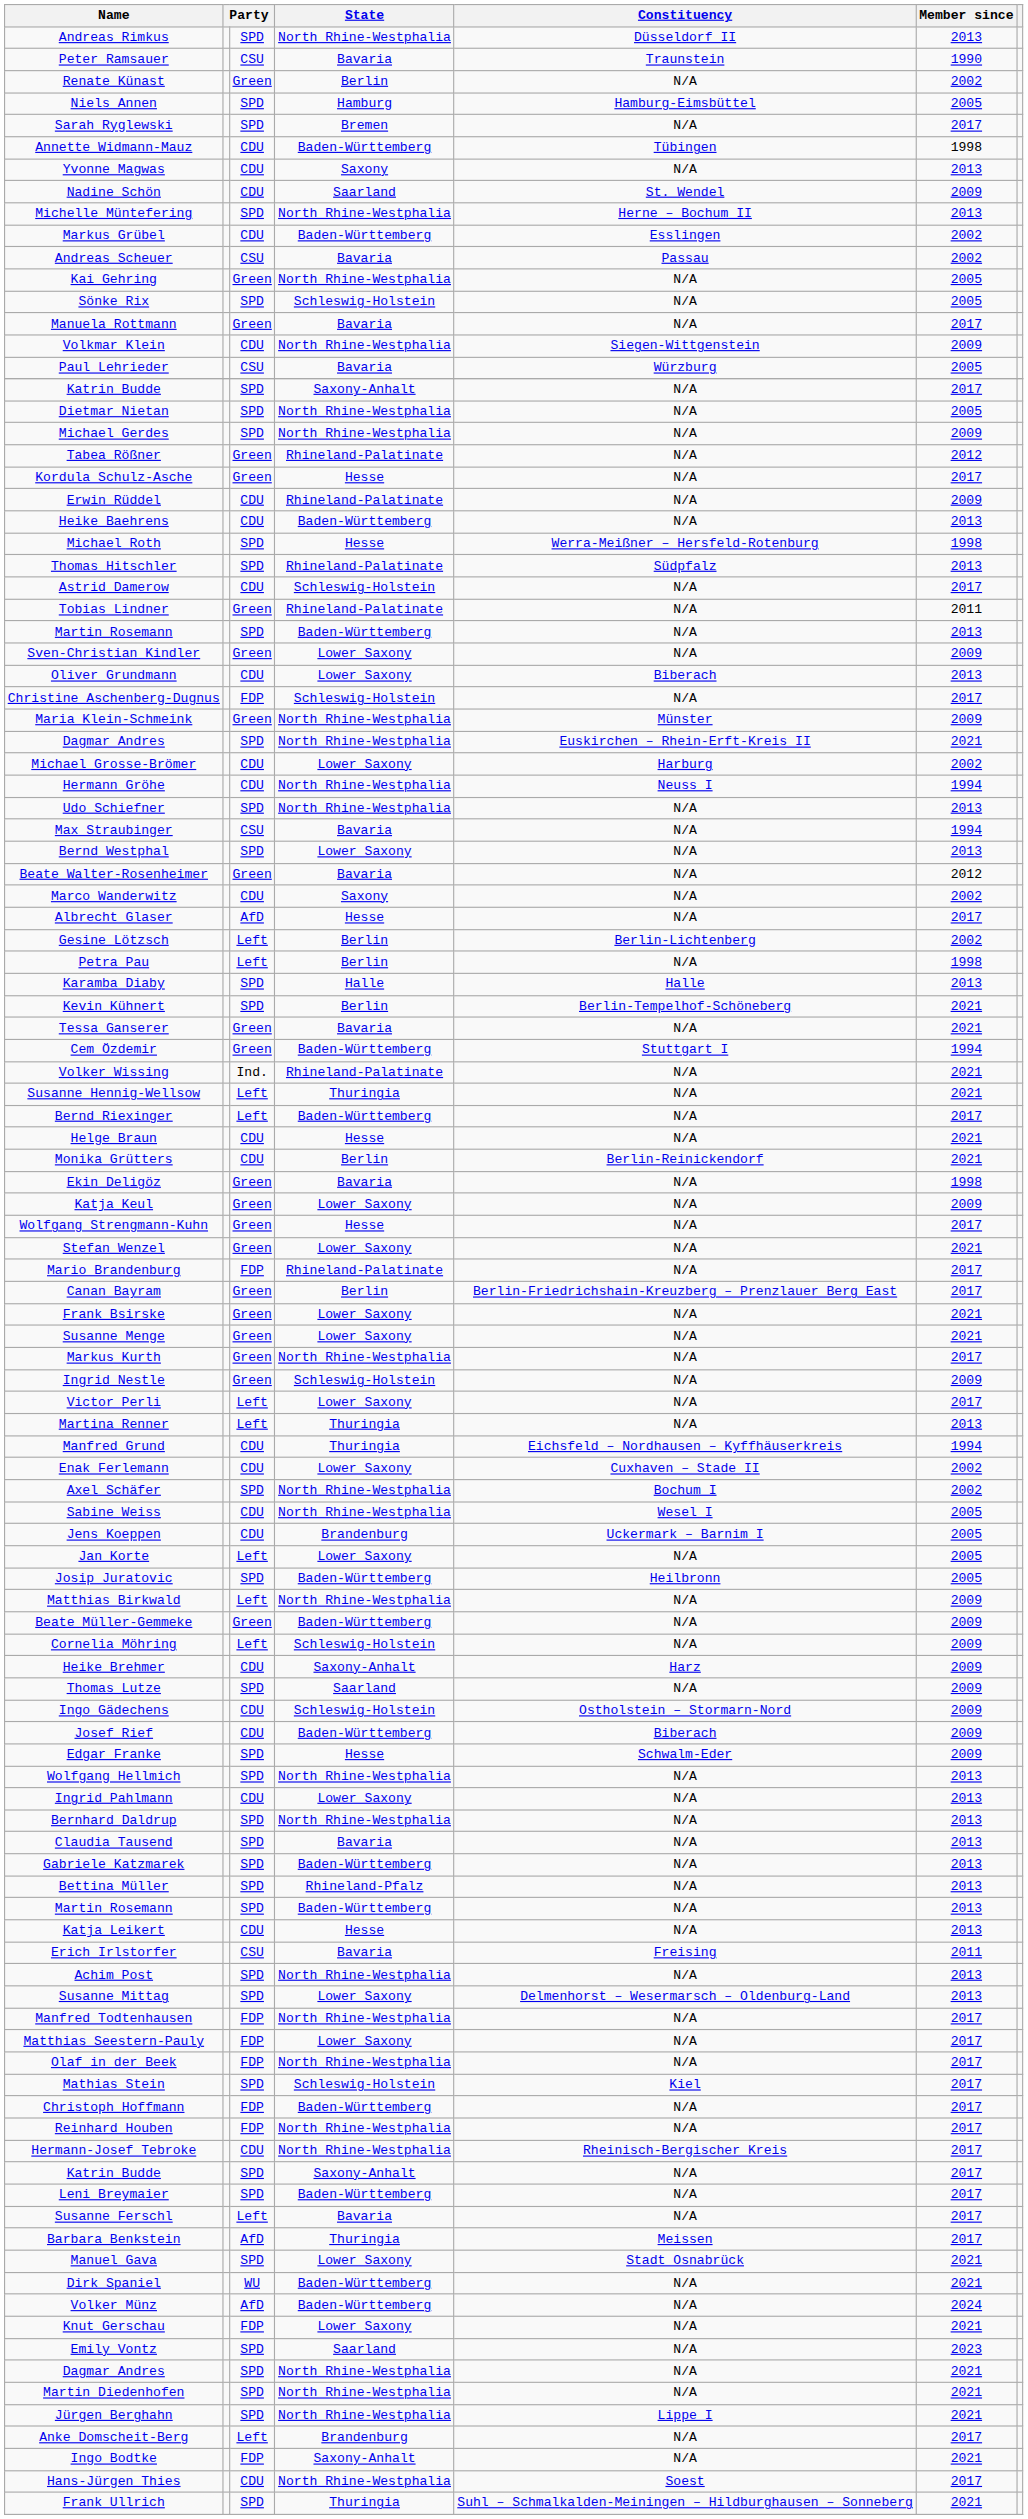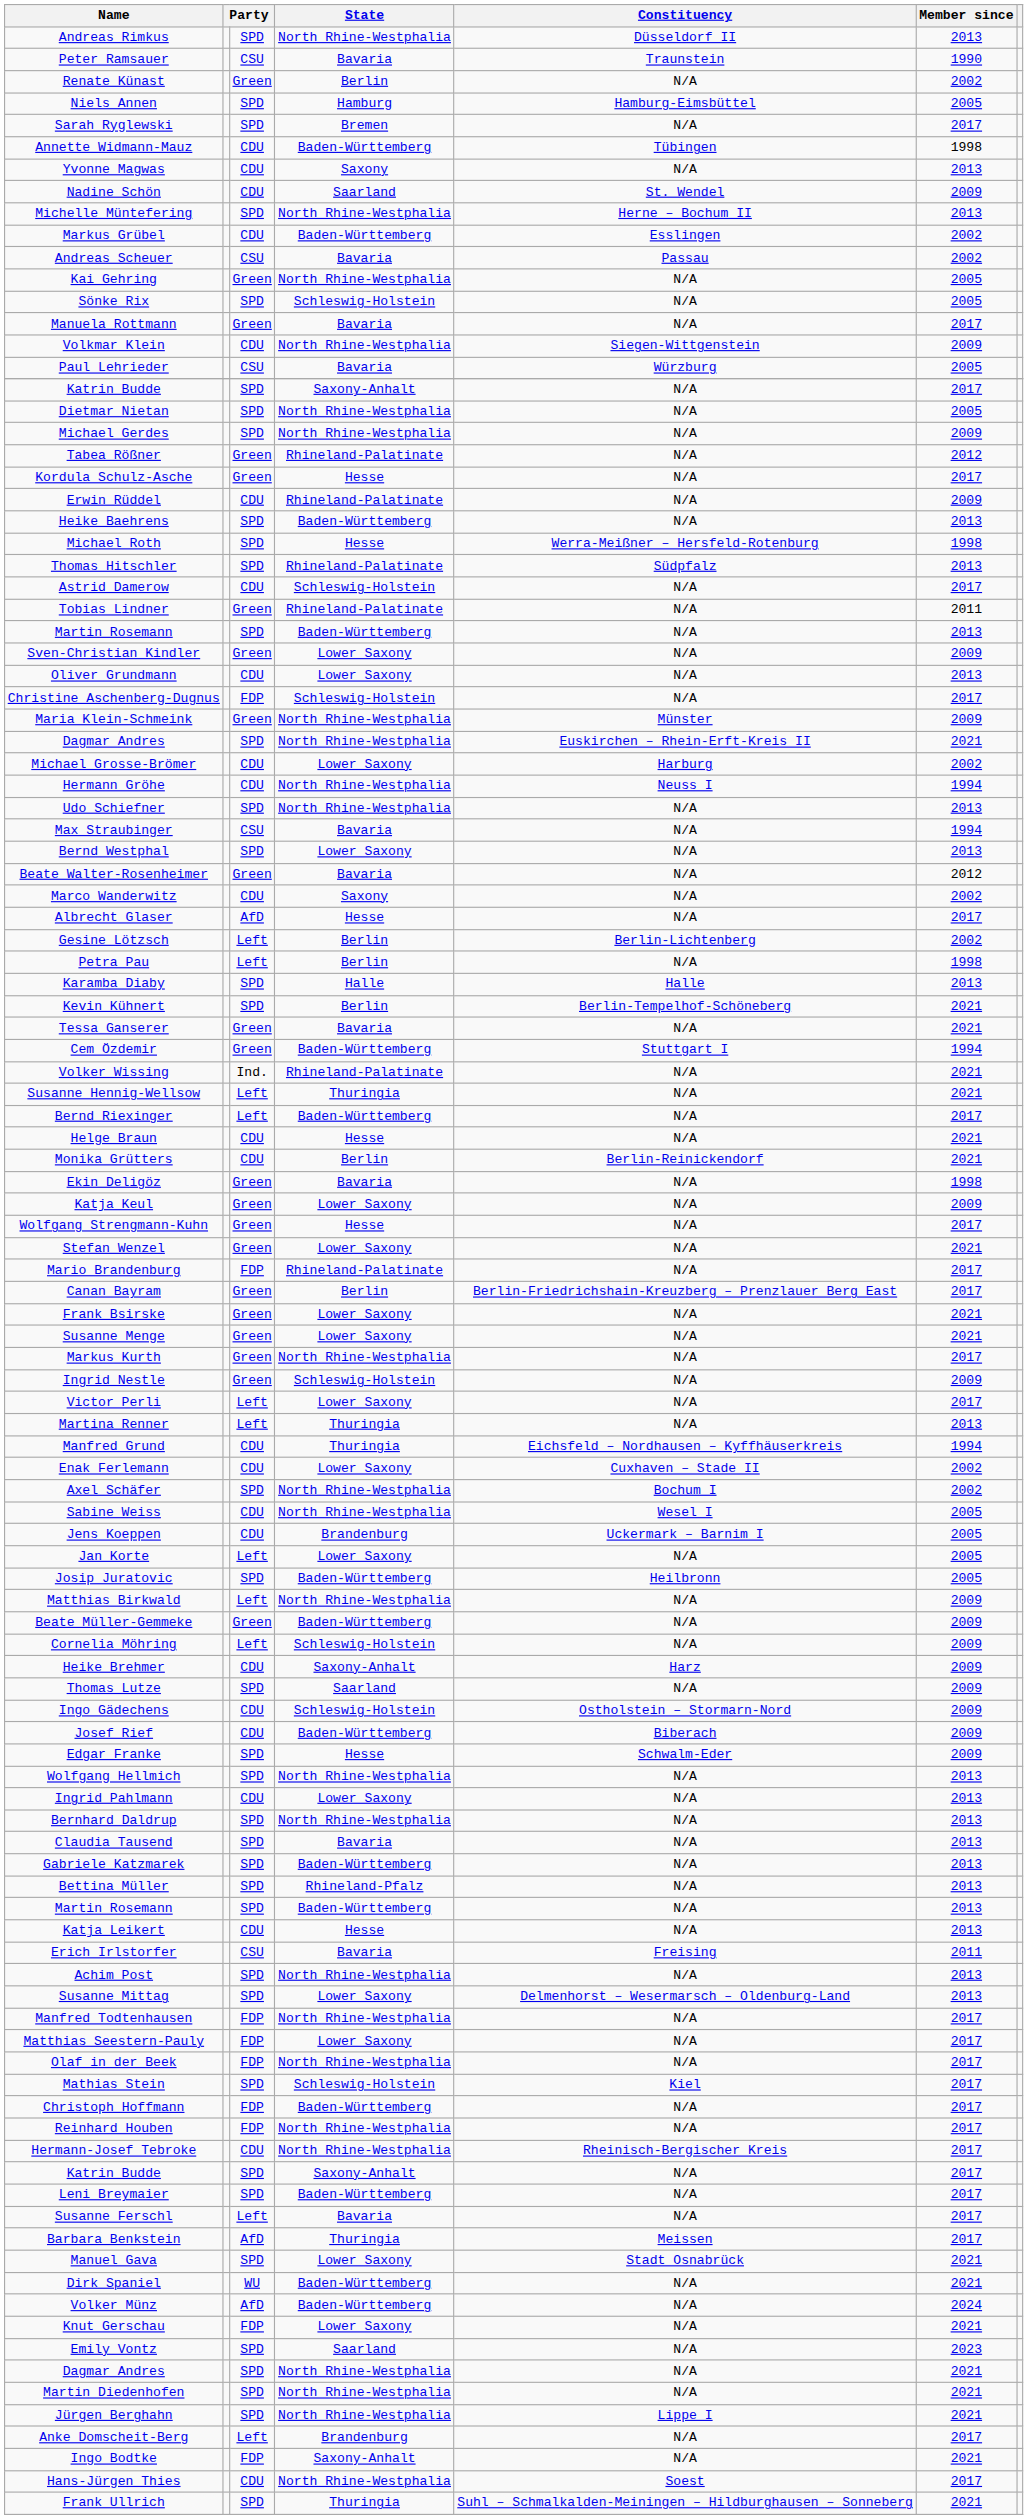(252, 522) CDU -> (252, 522) SPD
(685, 676) Biberach -> (685, 676) N/A
